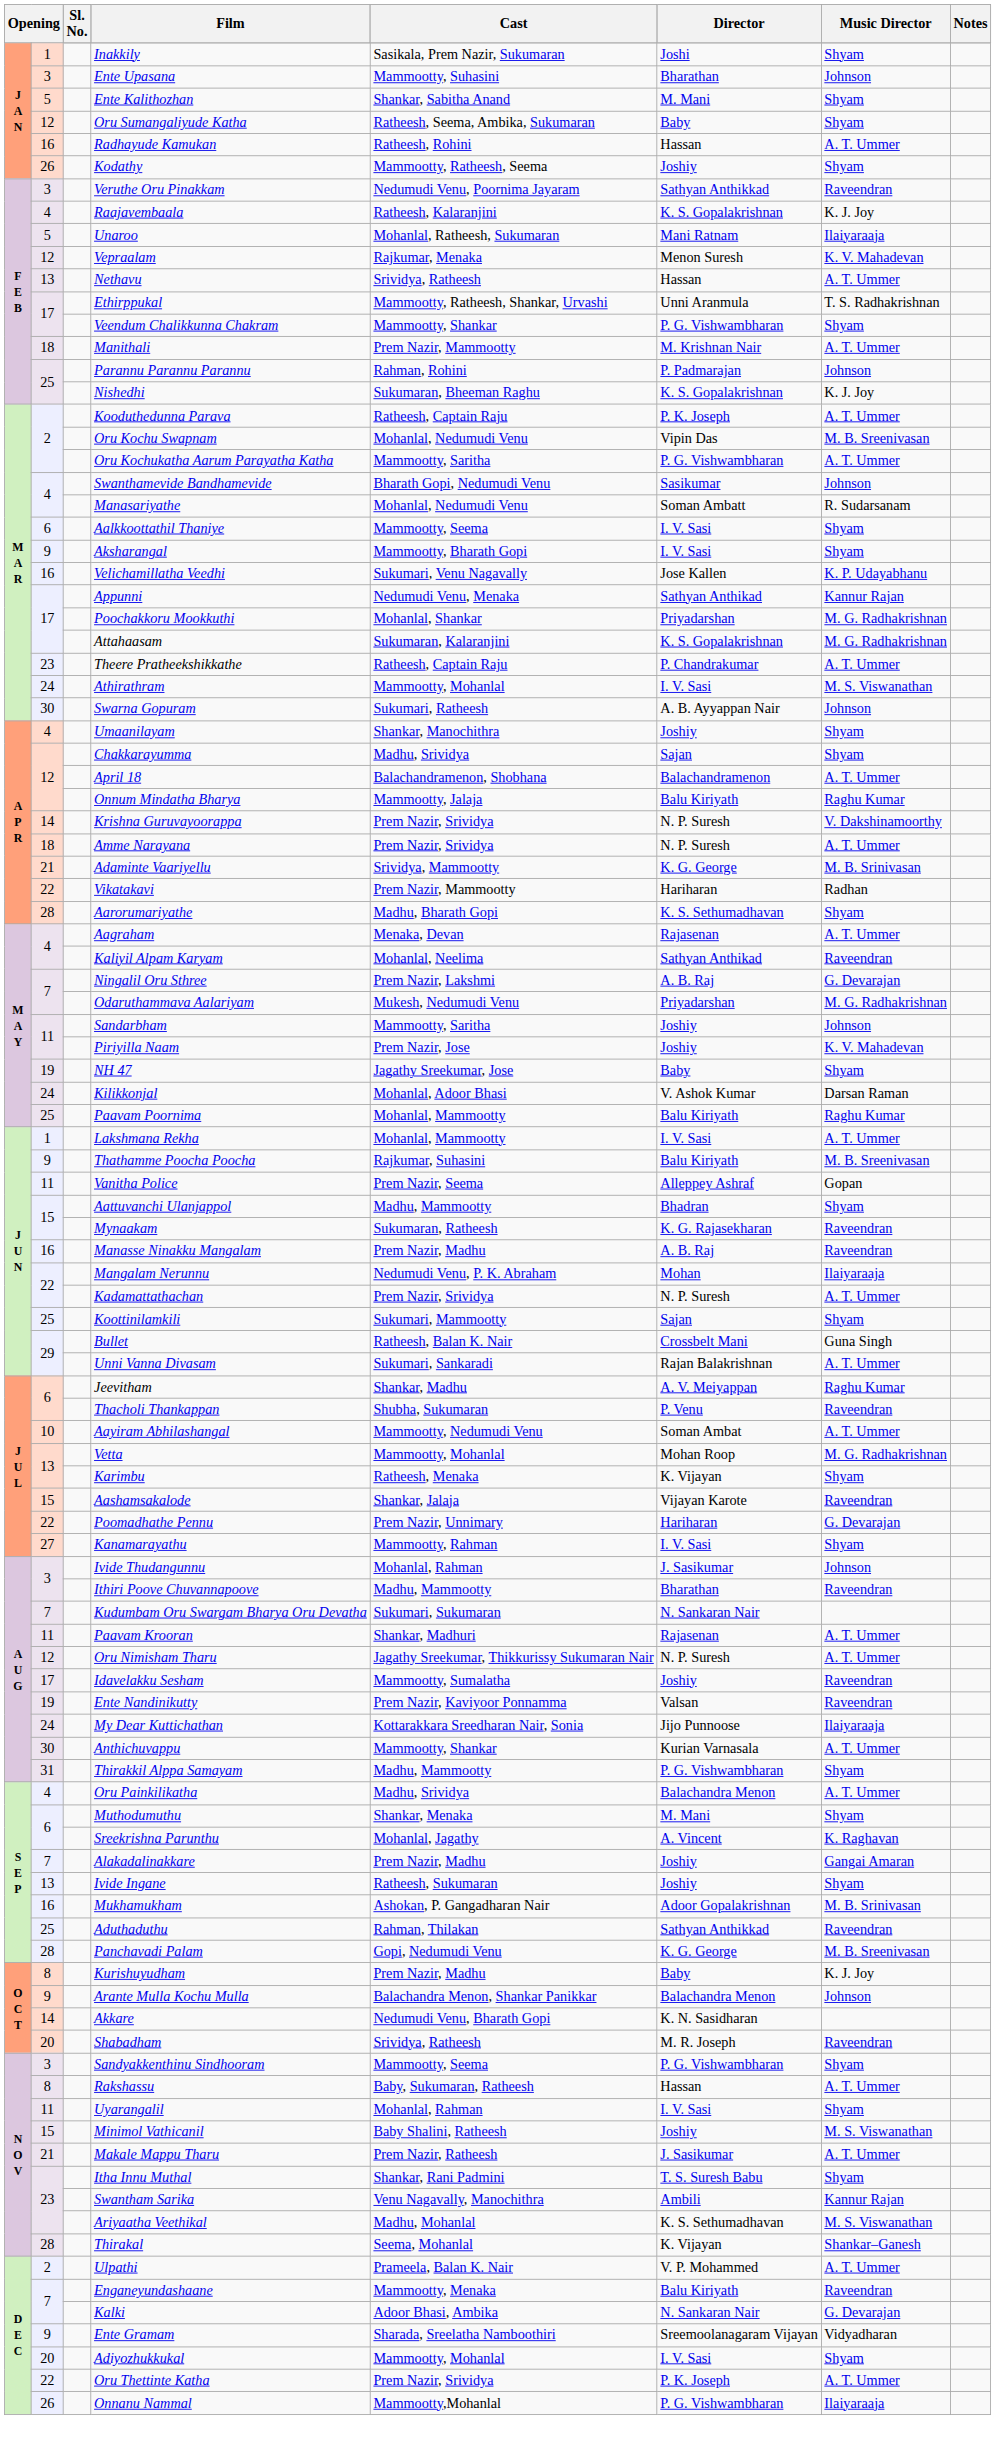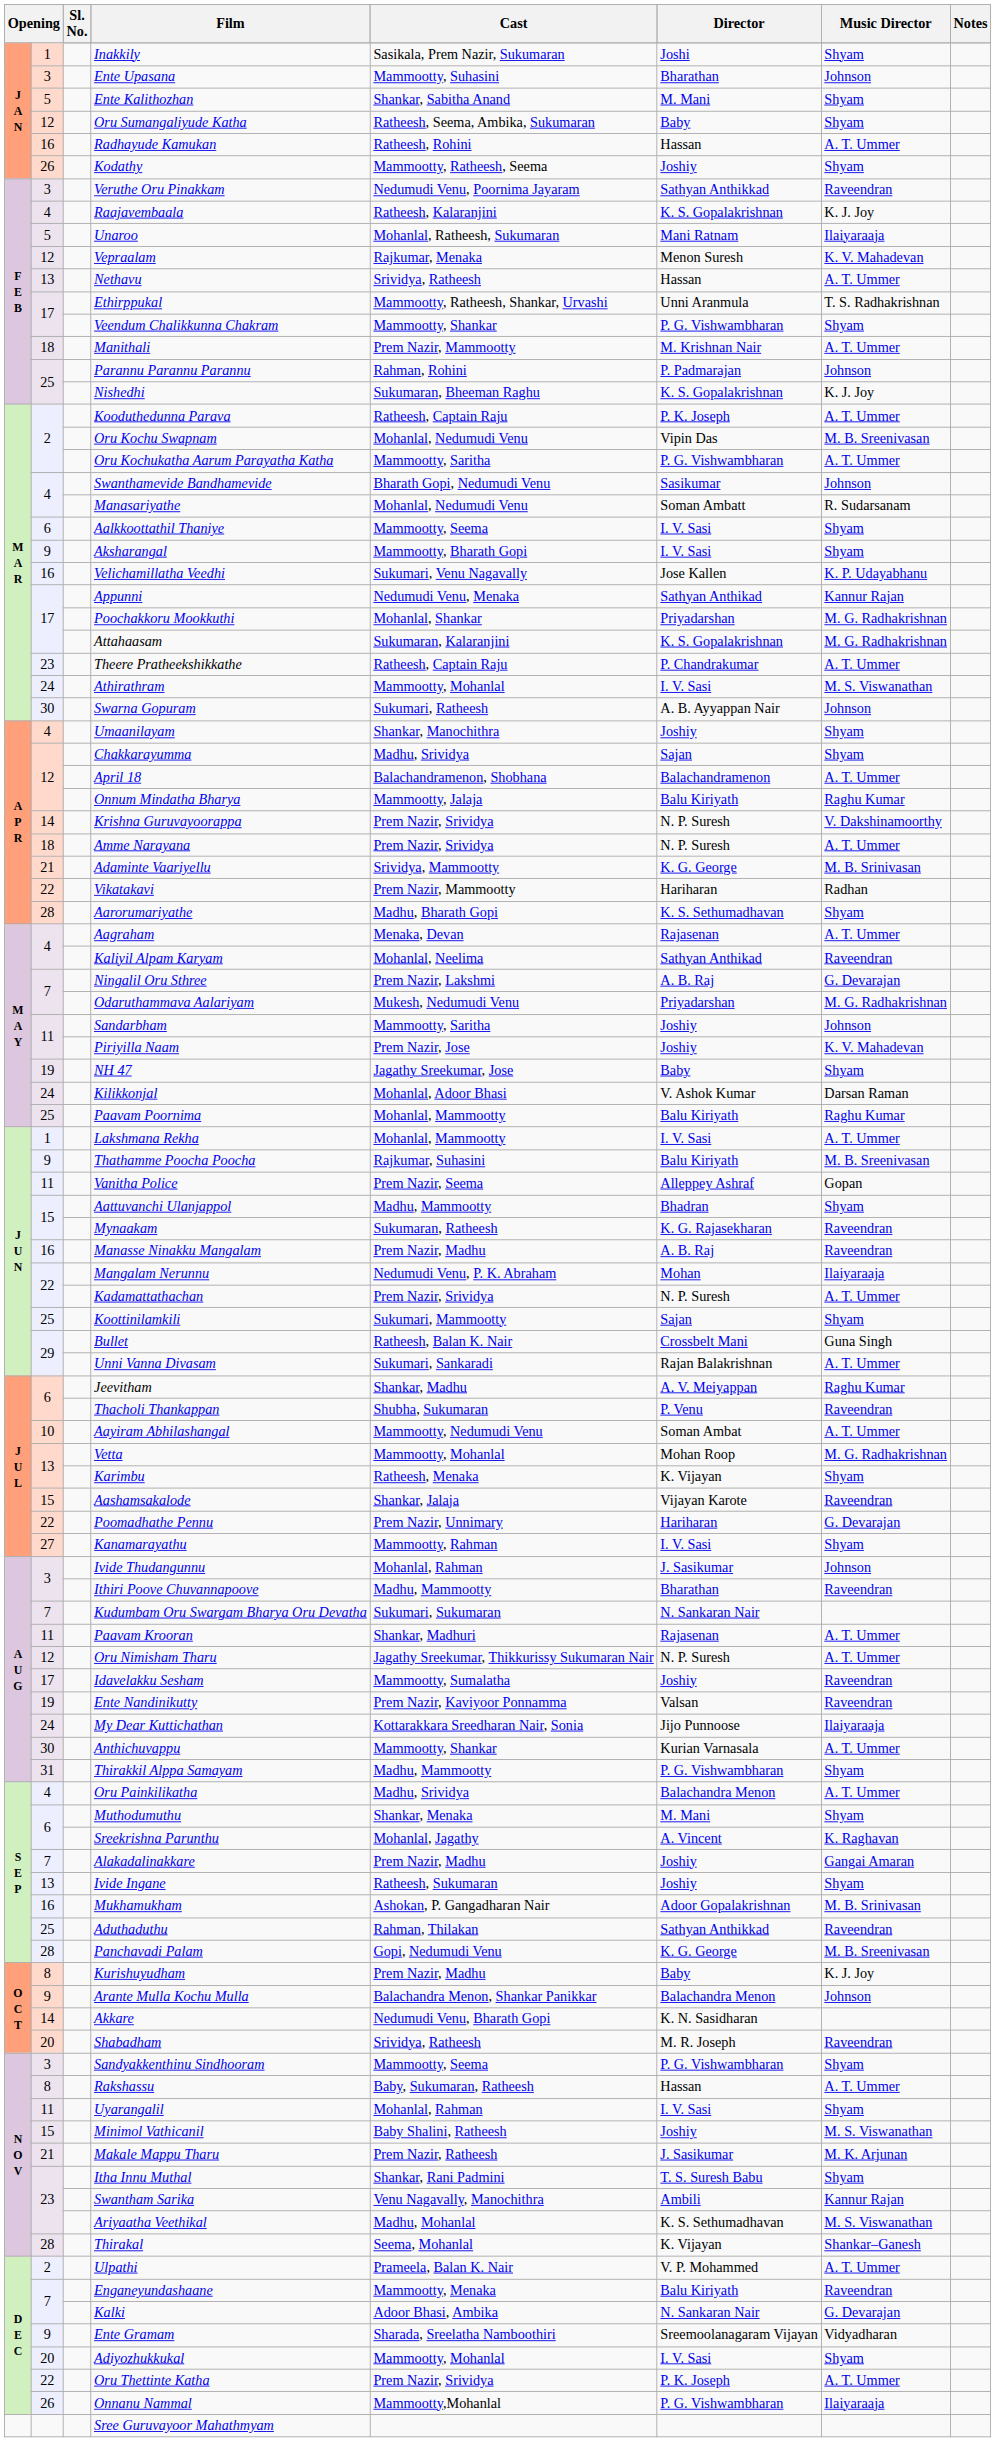(862, 2154) A. T. Ummer -> (866, 2154) M. K. Arjunan
+ row: (184, 2425)
